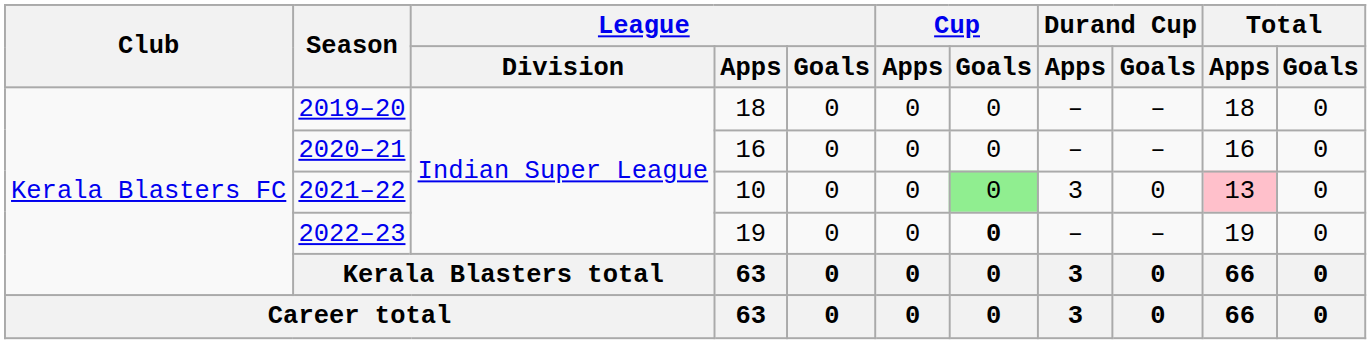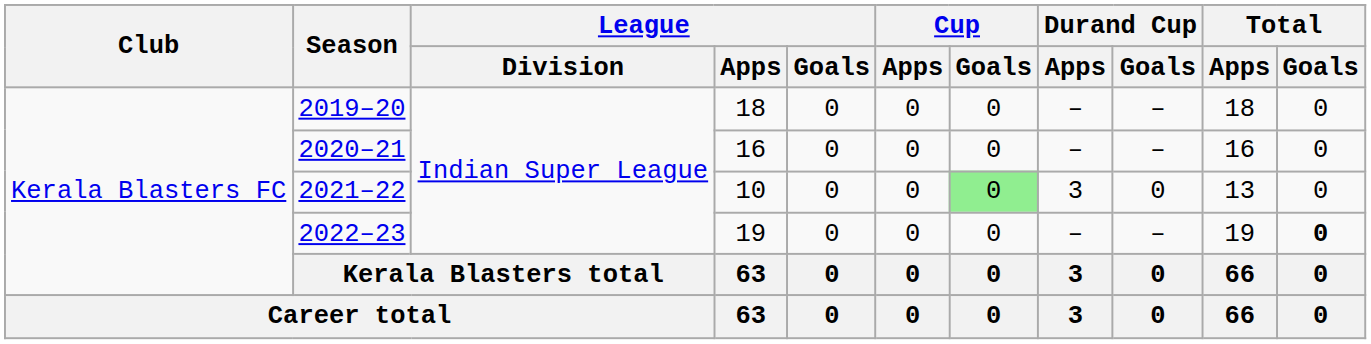(1240, 192) pink background -> (1240, 192) no background
(994, 233) bold -> (994, 233) normal
(1321, 233) normal -> (1321, 233) bold
